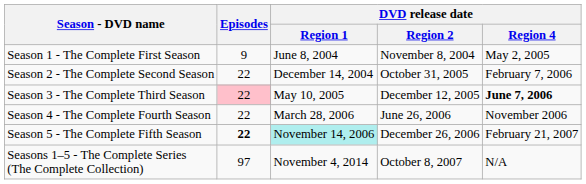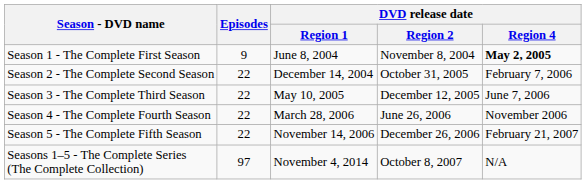(517, 54) normal -> (518, 54) bold
(244, 94) pink background -> (244, 94) no background
(519, 94) bold -> (517, 94) normal
(244, 134) bold -> (244, 134) normal
(324, 134) paleturquoise background -> (324, 134) no background
